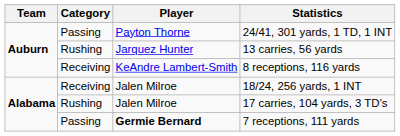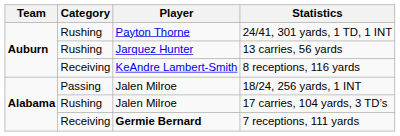(81, 31) Passing -> (81, 31) Rushing
(85, 85) Receiving -> (81, 85) Passing
(81, 121) Passing -> (85, 121) Receiving
